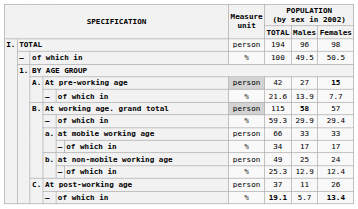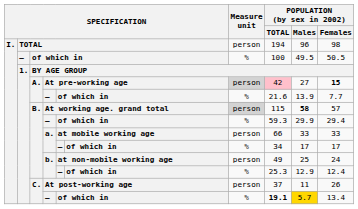(278, 83) no background -> (278, 83) pink background
(305, 198) no background -> (305, 198) gold background
(336, 198) bold -> (336, 198) normal
